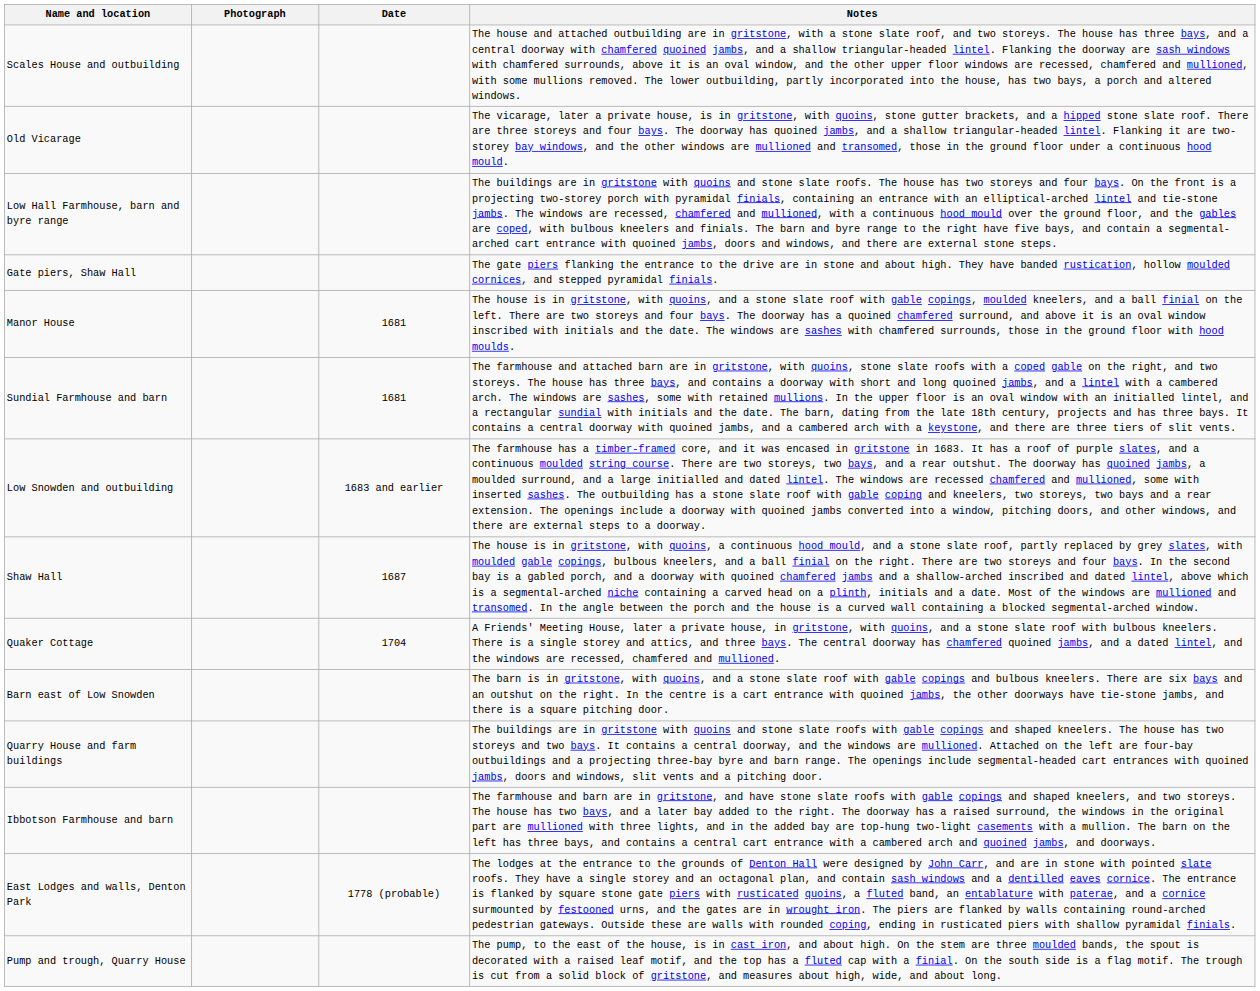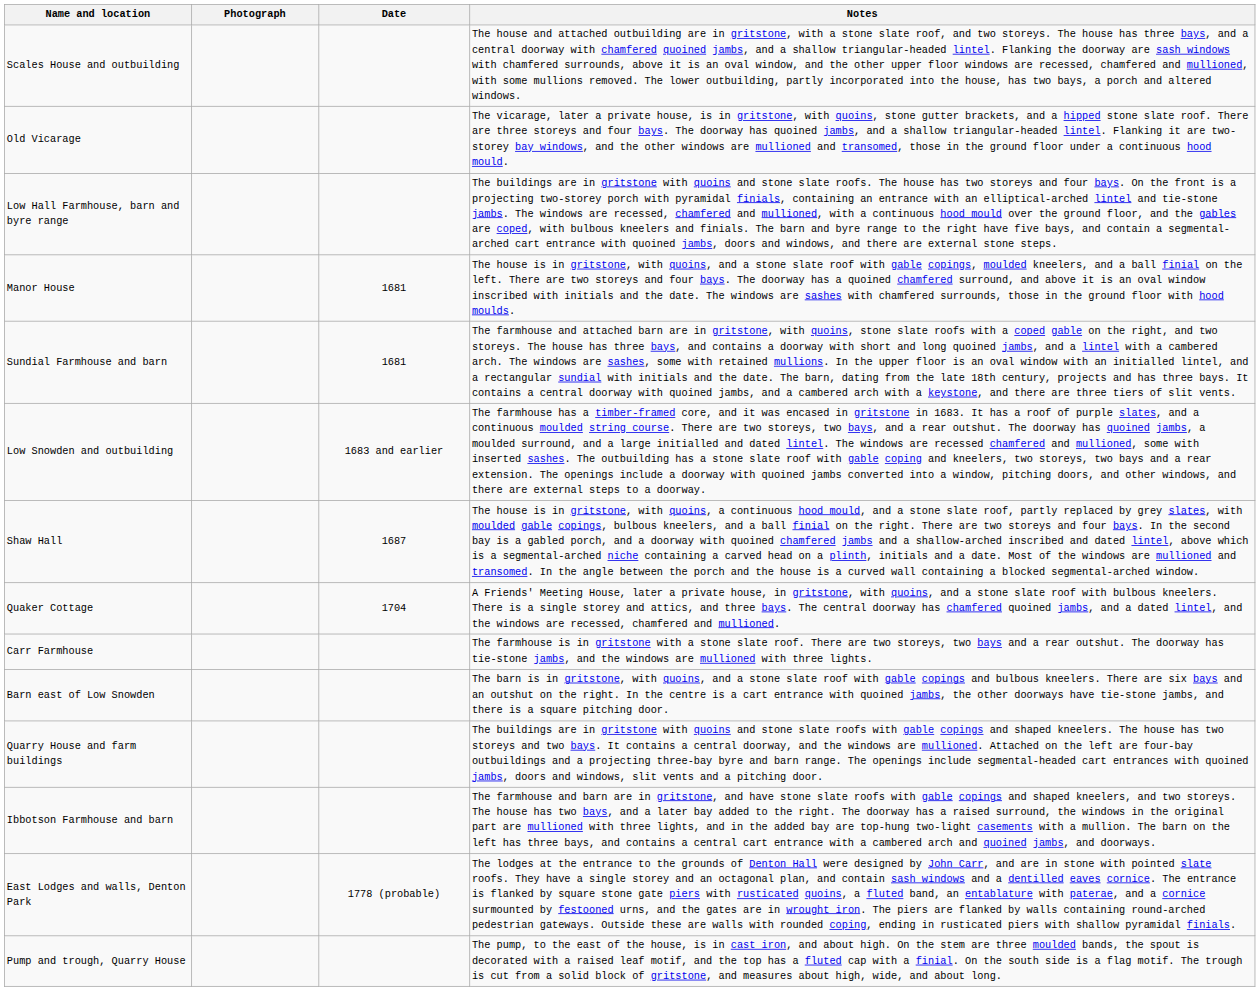- row: (72, 273)
+ row: (50, 651)
